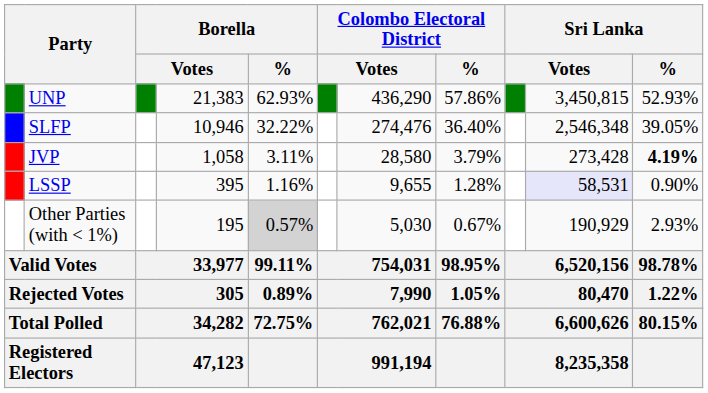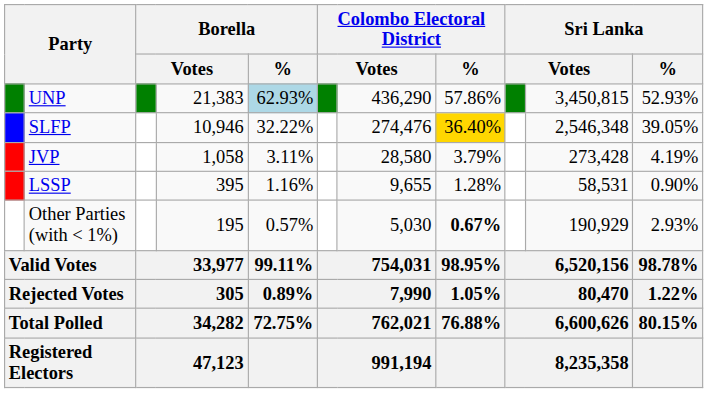(285, 98) no background -> (285, 98) lightblue background
(473, 127) no background -> (473, 127) gold background
(673, 156) bold -> (675, 156) normal
(603, 185) lavender background -> (603, 185) no background
(289, 225) lightgrey background -> (289, 225) no background
(477, 225) normal -> (476, 225) bold
